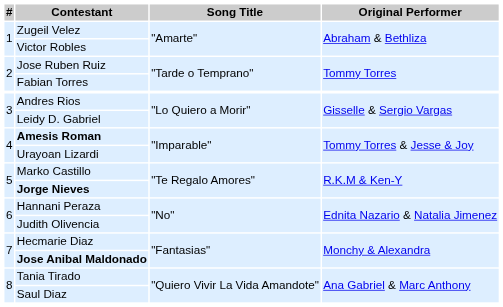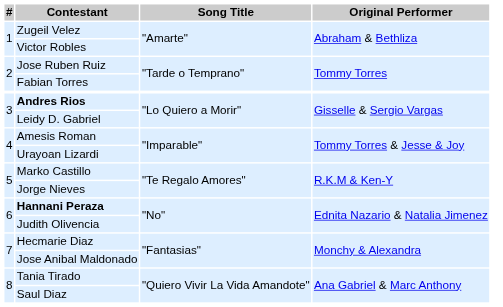(49, 101) normal -> (51, 101) bold
(59, 136) bold -> (56, 136) normal
(53, 189) bold -> (51, 189) normal
(59, 206) normal -> (60, 206) bold
(82, 259) bold -> (77, 259) normal
